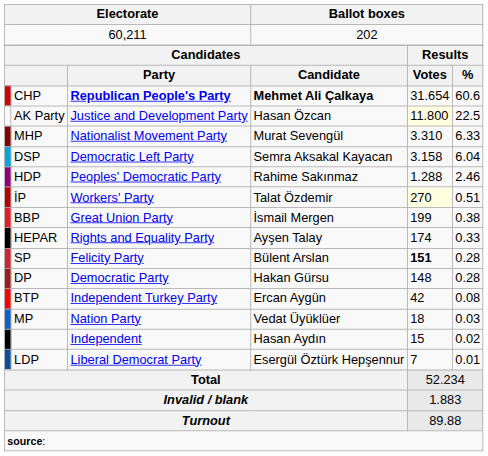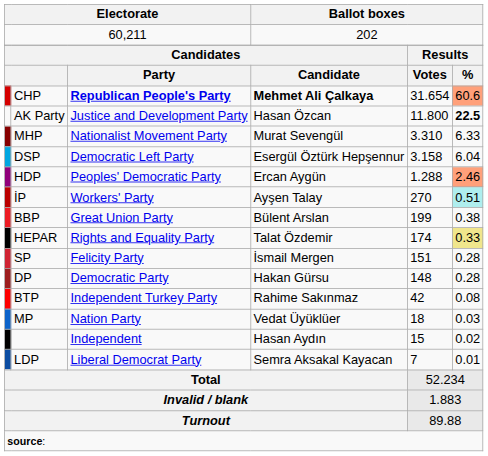(468, 95) no background -> (468, 95) lightsalmon background
(429, 116) lightyellow background -> (429, 116) no background
(468, 116) normal -> (468, 116) bold
(323, 156) Semra Aksakal Kayacan -> (329, 156) Esergül Öztürk Hepşennur
(306, 177) Rahime Sakınmaz -> (290, 177) Ercan Aygün
(468, 177) no background -> (468, 177) lightsalmon background
(293, 197) Talat Özdemir -> (288, 197) Ayşen Talay
(421, 197) lightyellow background -> (421, 197) no background
(468, 197) no background -> (468, 197) paleturquoise background
(294, 217) İsmail Mergen -> (291, 217) Bülent Arslan
(288, 237) Ayşen Talay -> (293, 237) Talat Özdemir
(468, 237) no background -> (468, 237) khaki background
(291, 258) Bülent Arslan -> (294, 258) İsmail Mergen
(421, 258) bold -> (421, 258) normal
(290, 298) Ercan Aygün -> (306, 298) Rahime Sakınmaz
(329, 359) Esergül Öztürk Hepşennur -> (323, 359) Semra Aksakal Kayacan
